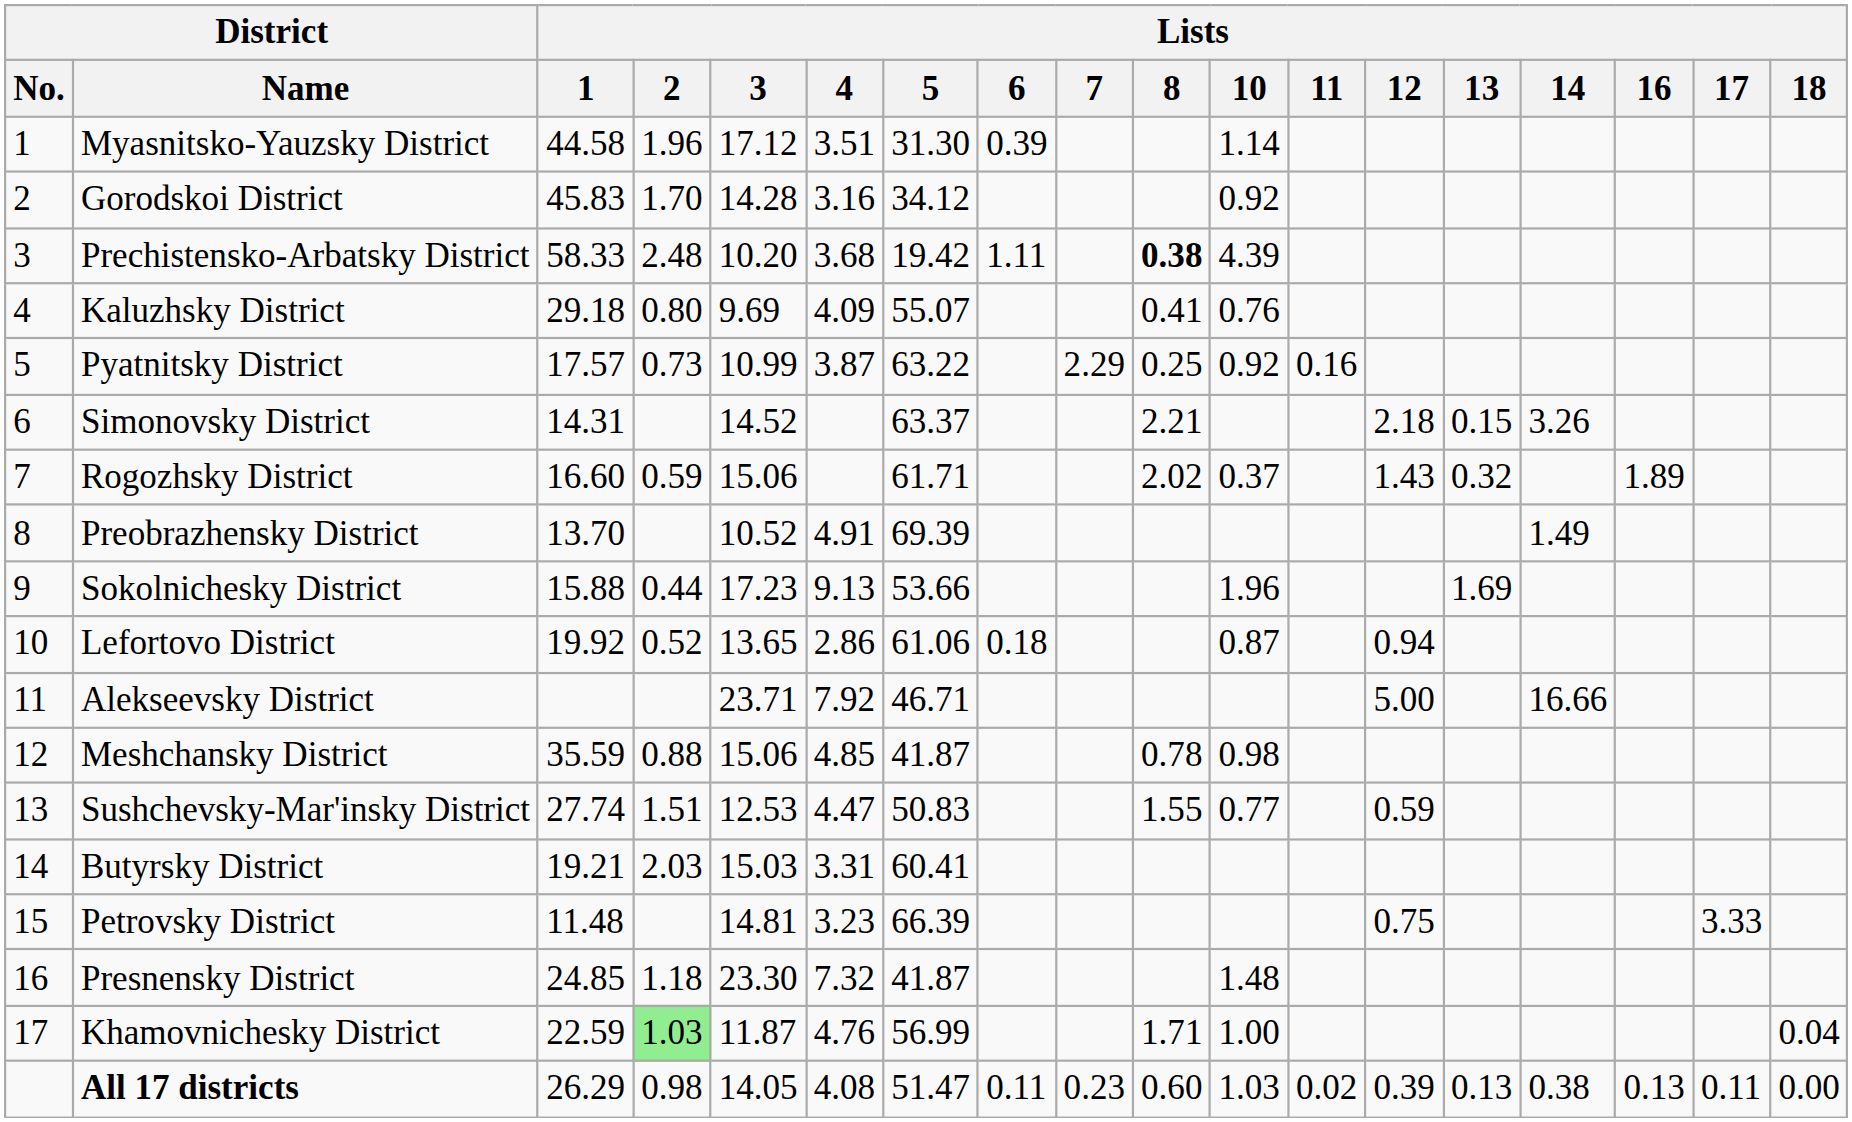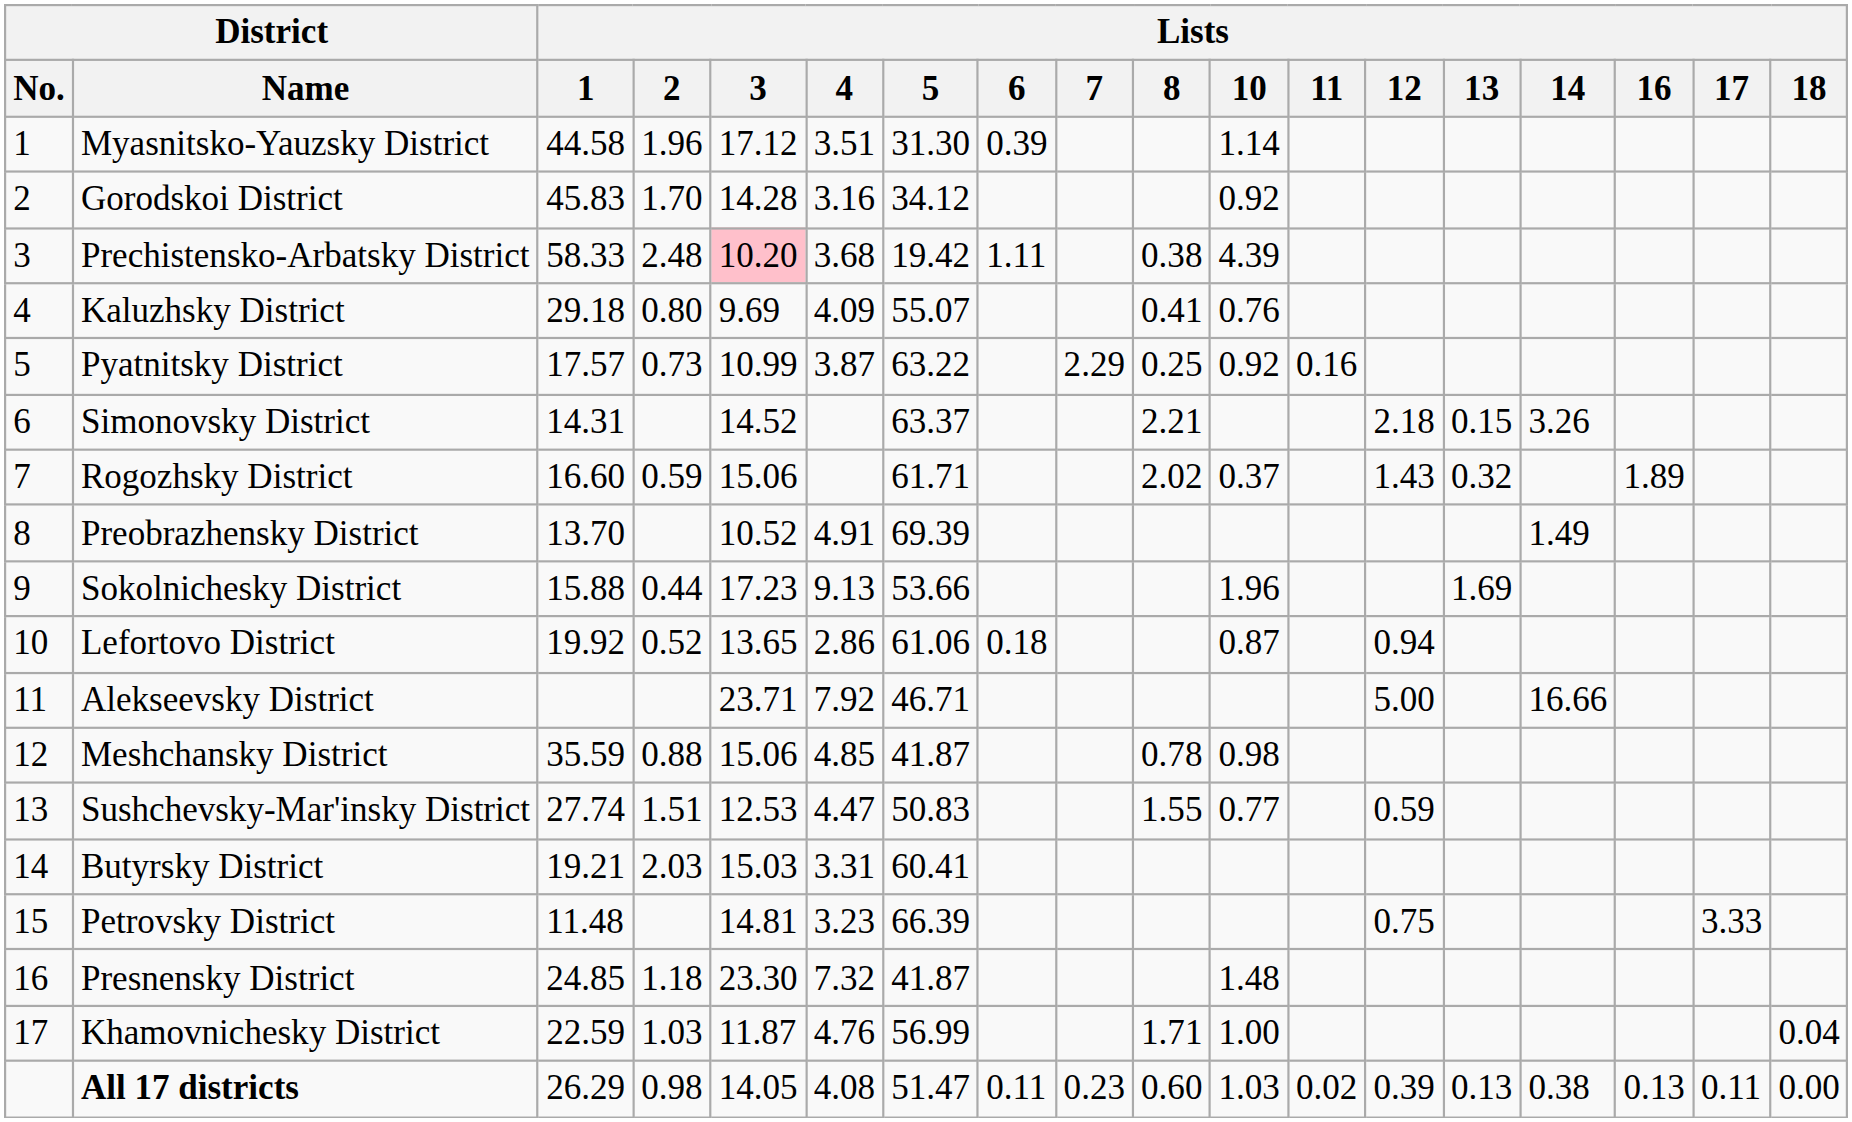(758, 254) no background -> (758, 254) pink background
(1172, 254) bold -> (1172, 254) normal
(672, 1032) lightgreen background -> (672, 1032) no background
